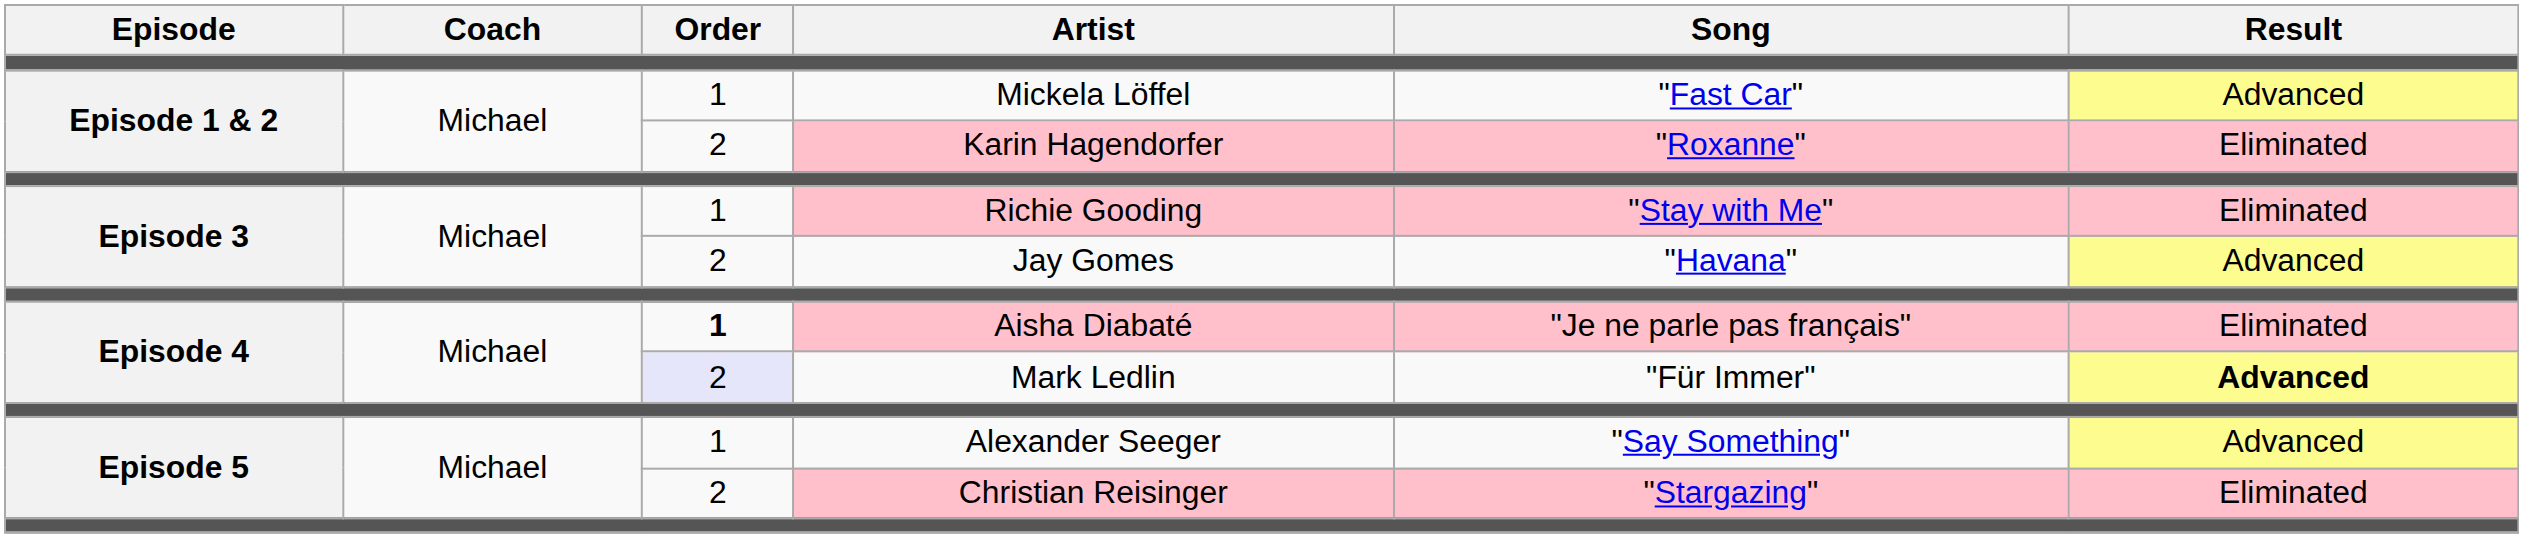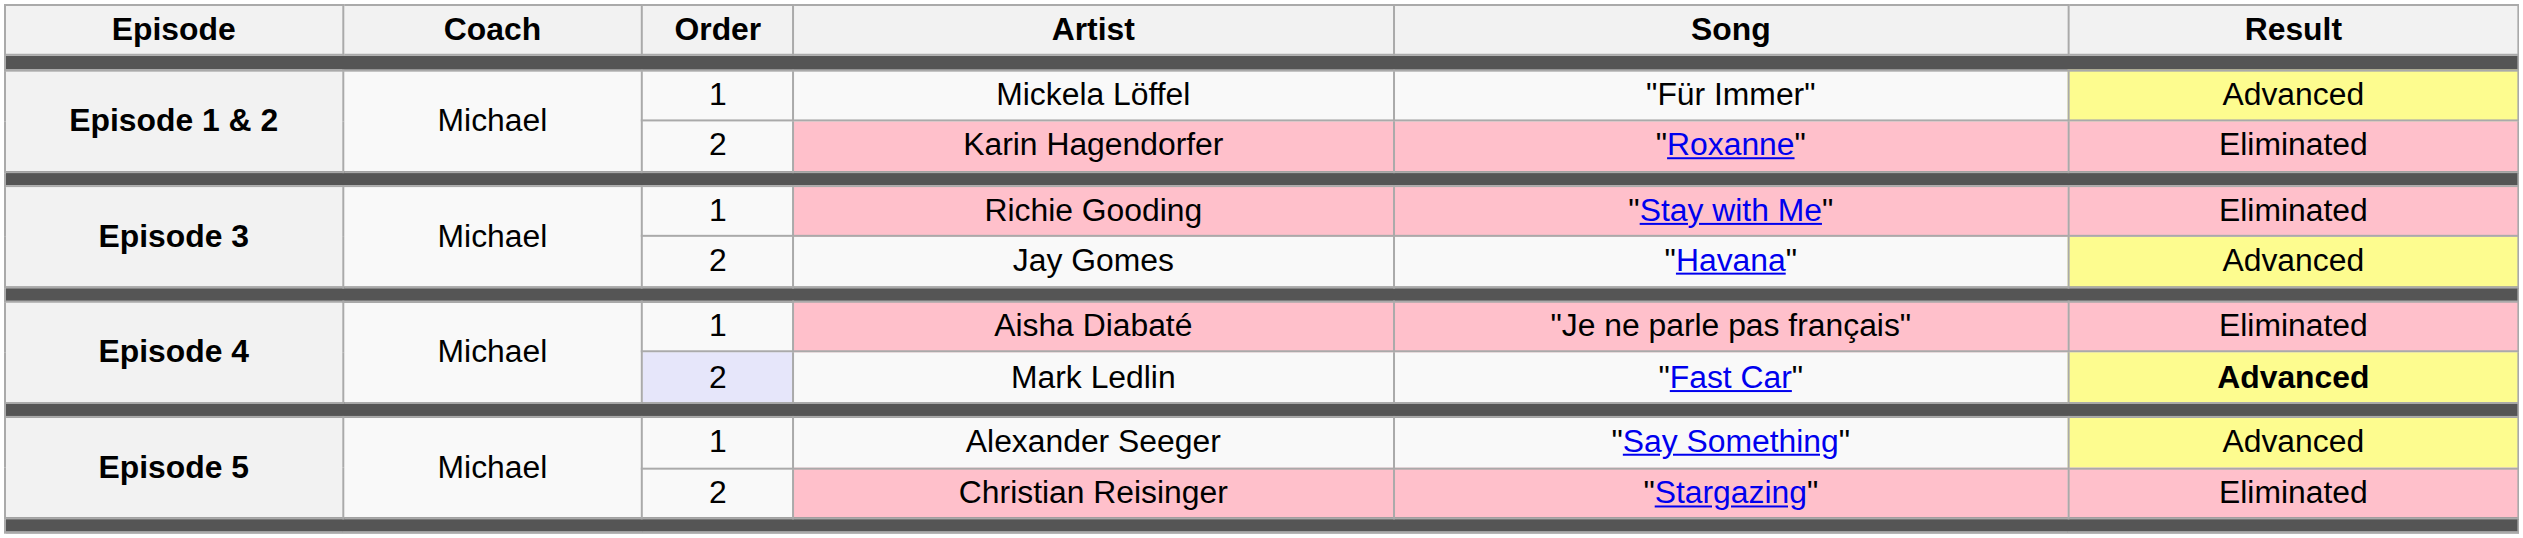(1731, 94) "Fast Car" -> (1731, 94) "Für Immer"
(718, 326) bold -> (718, 326) normal
(1731, 376) "Für Immer" -> (1731, 376) "Fast Car"
